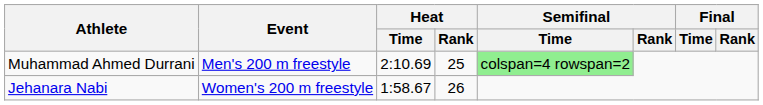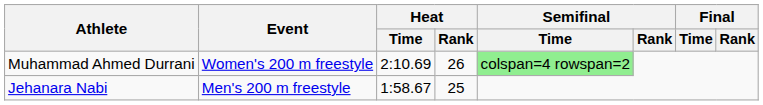(276, 64) Men's 200 m freestyle -> (287, 64) Women's 200 m freestyle
(456, 64) 25 -> (456, 64) 26
(287, 88) Women's 200 m freestyle -> (276, 88) Men's 200 m freestyle
(456, 88) 26 -> (456, 88) 25
